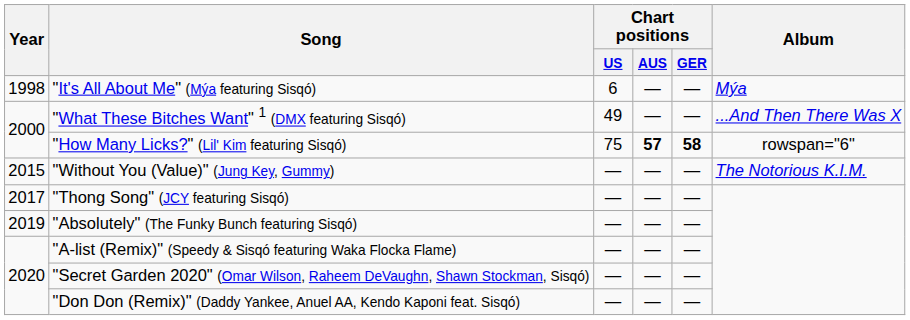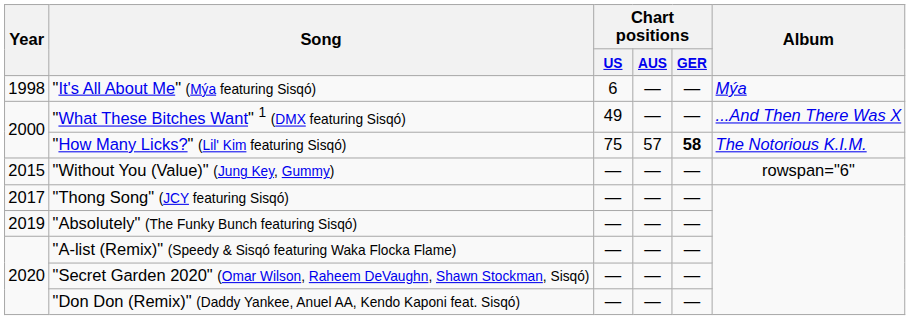(652, 145) bold -> (652, 145) normal
(808, 145) rowspan="6" -> (791, 145) The Notorious K.I.M.
(791, 171) The Notorious K.I.M. -> (808, 171) rowspan="6"
